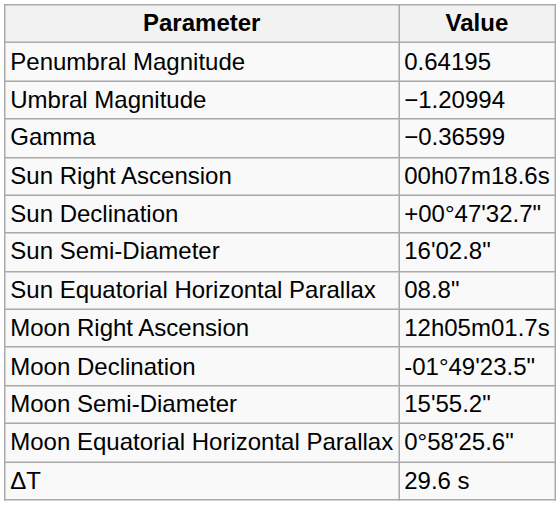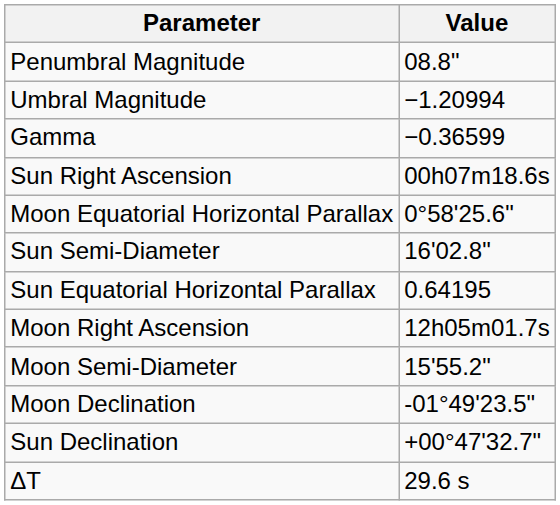(448, 61) 0.64195 -> (432, 61) 08.8"
rows swapped: (94, 213) <-> (202, 442)
(432, 289) 08.8" -> (448, 289) 0.64195
rows swapped: (103, 366) <-> (124, 404)
